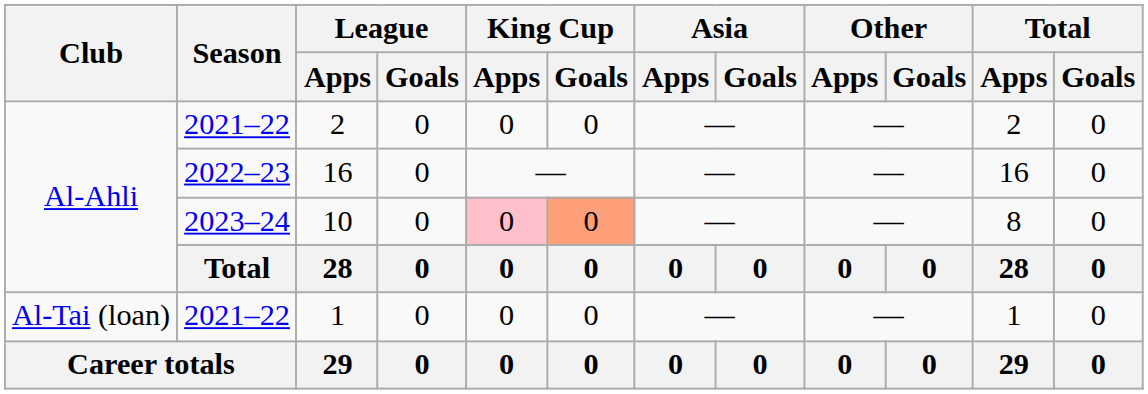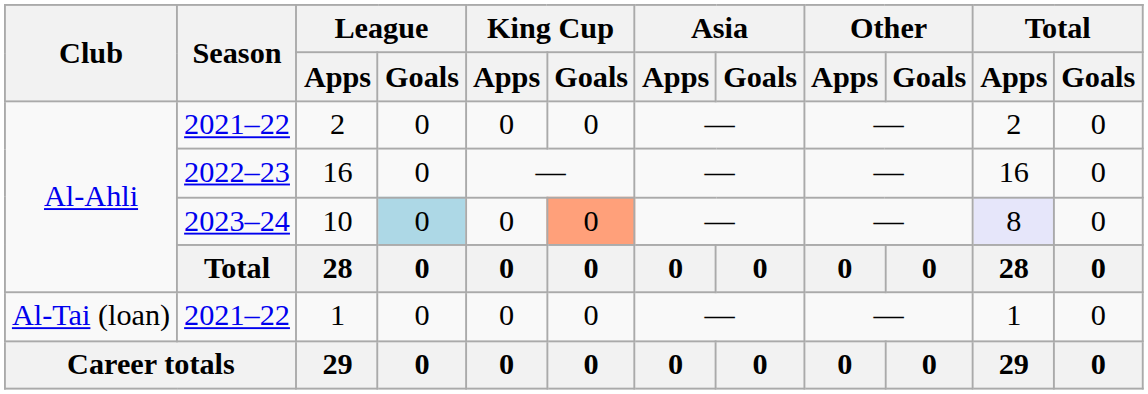(422, 220) no background -> (422, 220) lightblue background
(507, 220) pink background -> (507, 220) no background
(1014, 220) no background -> (1014, 220) lavender background
